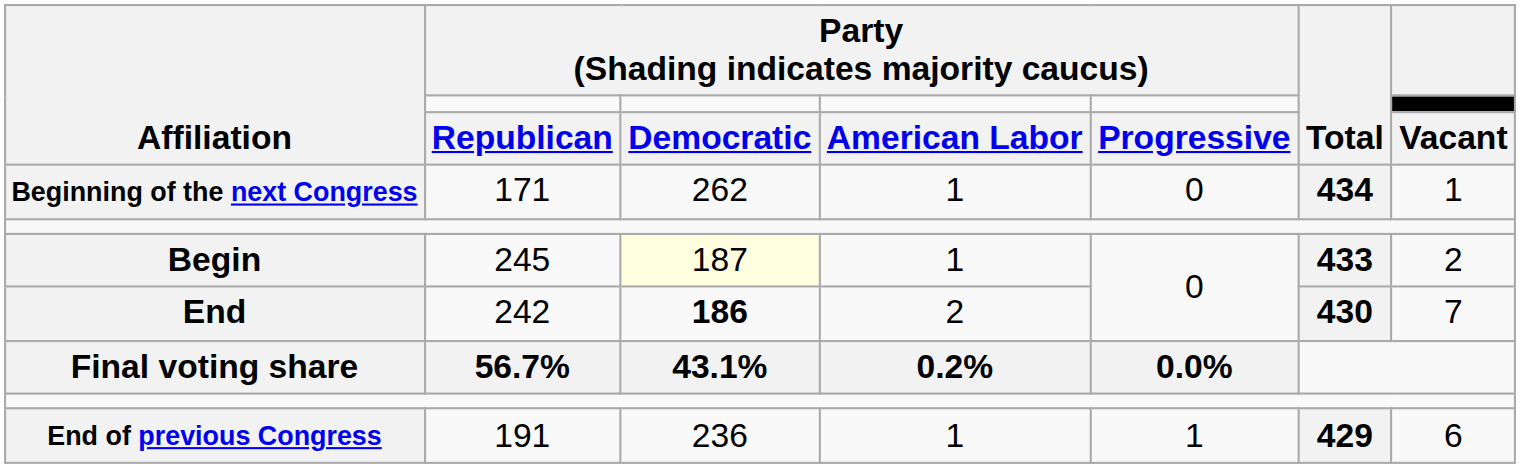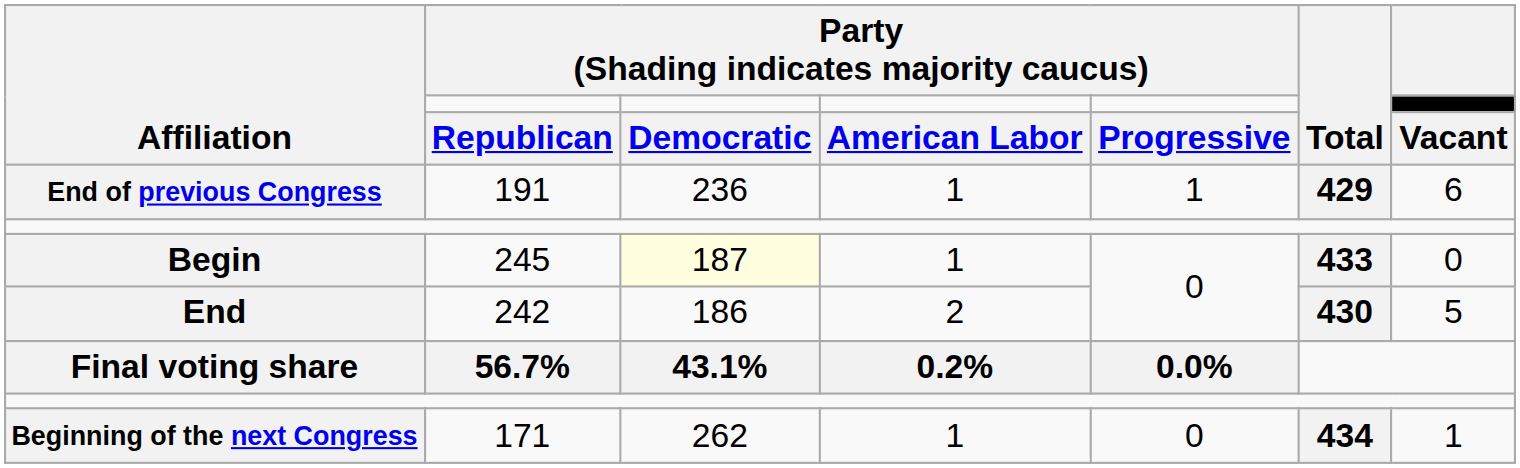rows swapped: (215, 436) <-> (215, 192)
(1453, 259) 2 -> (1453, 259) 0
(720, 313) bold -> (720, 313) normal
(1453, 313) 7 -> (1453, 313) 5
